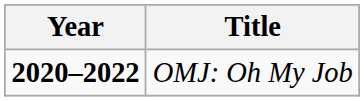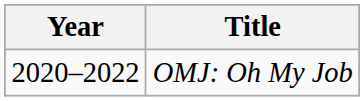(76, 72) bold -> (76, 72) normal
